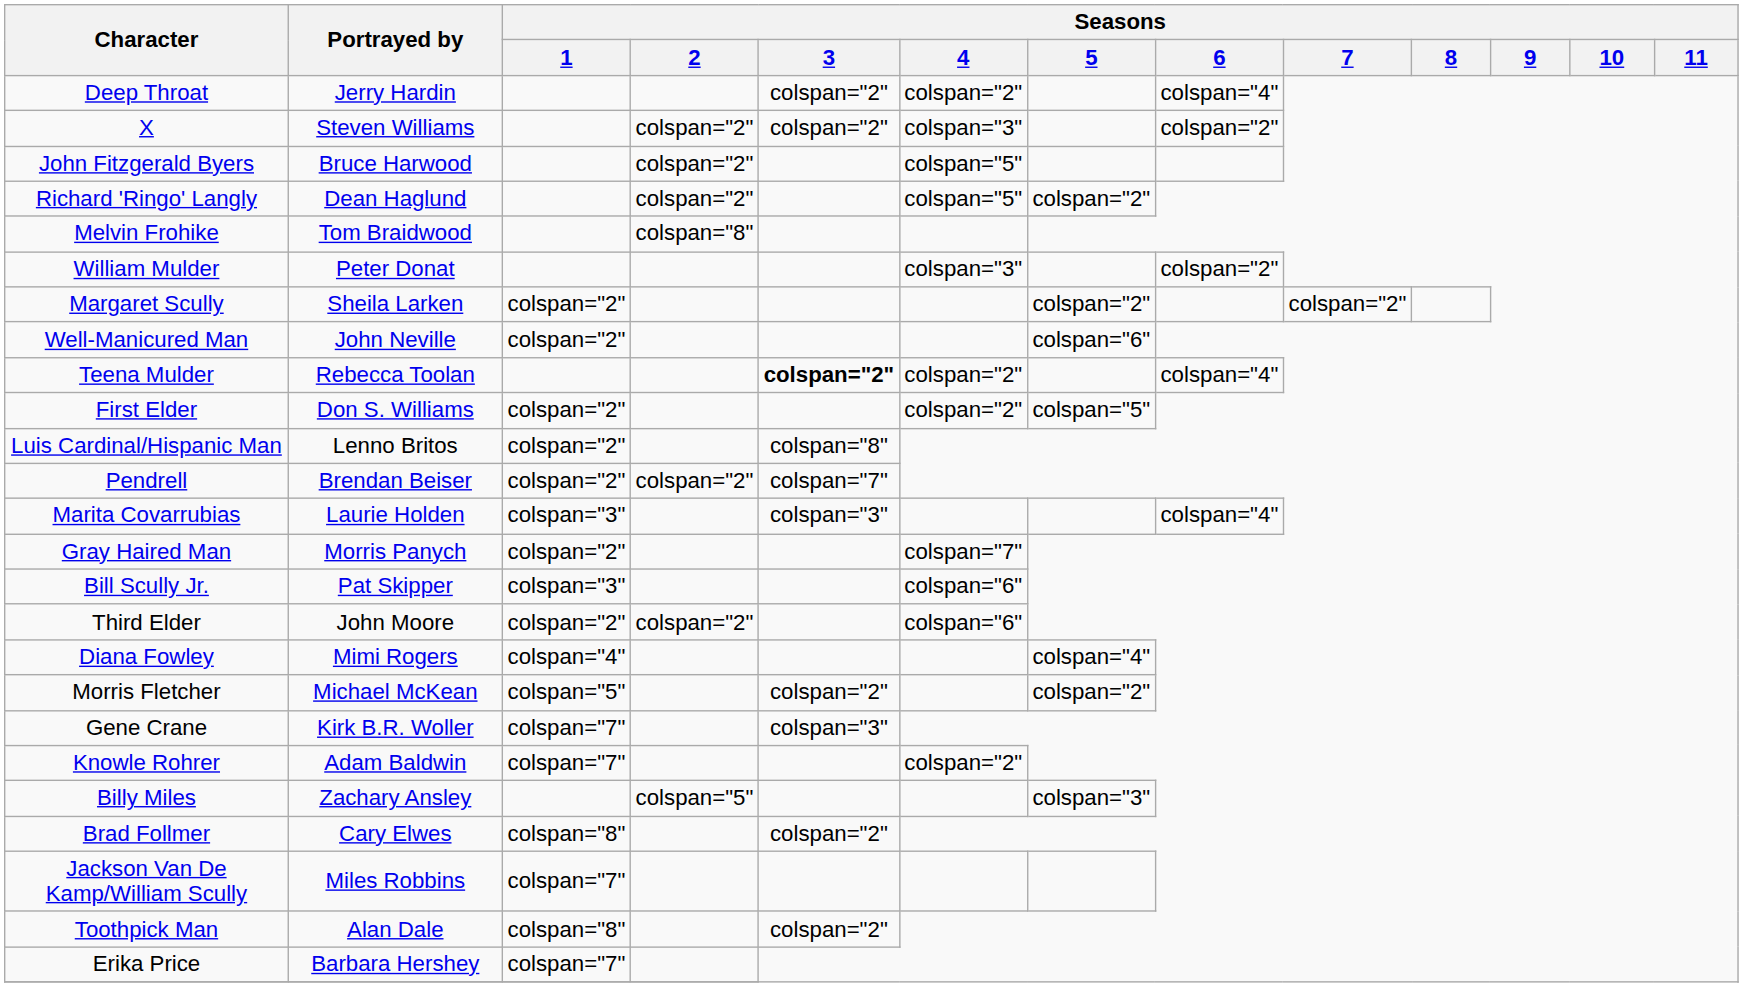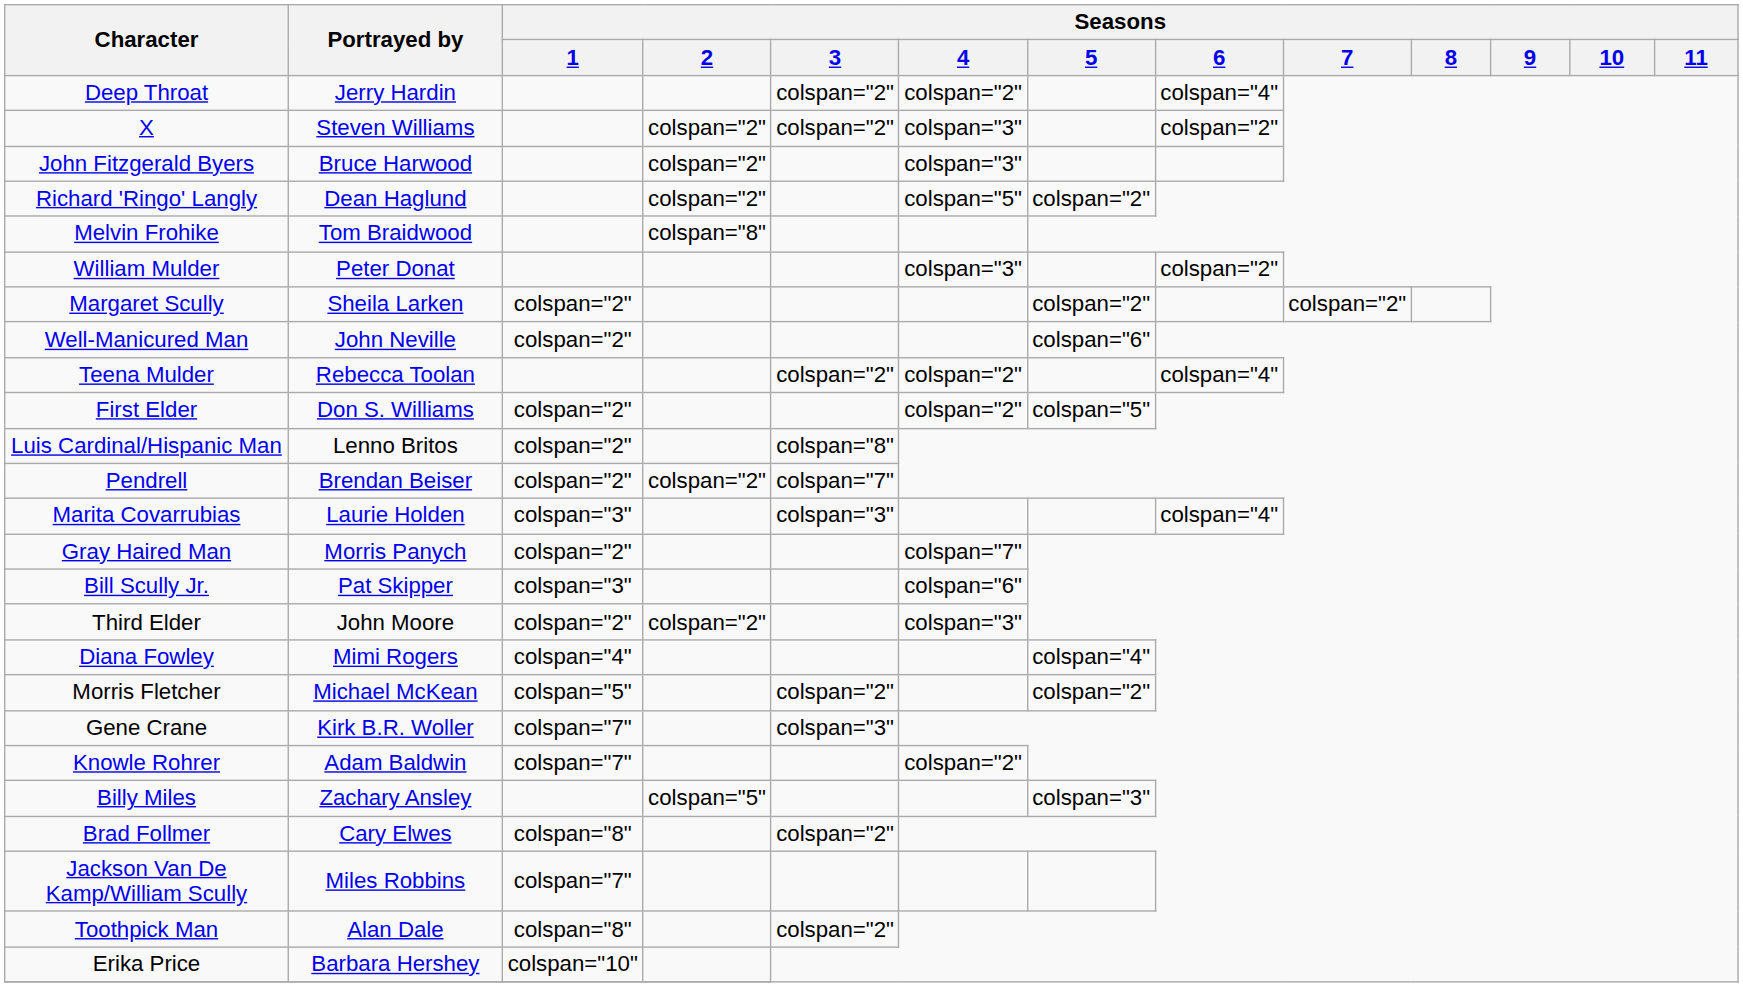(963, 163) colspan="5" -> (963, 163) colspan="3"
(829, 374) bold -> (835, 374) normal
(963, 621) colspan="6" -> (963, 621) colspan="3"
(566, 964) colspan="7" -> (573, 964) colspan="10"
